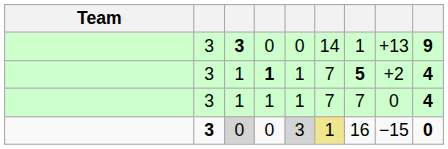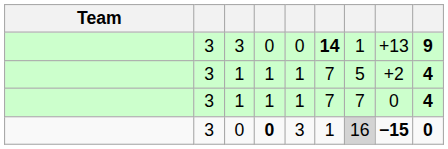(239, 46) bold -> (239, 46) normal
(330, 46) normal -> (330, 46) bold
(269, 74) bold -> (269, 74) normal
(360, 74) bold -> (360, 74) normal
(209, 130) bold -> (209, 130) normal
(239, 130) lightgrey background -> (239, 130) no background
(269, 130) normal -> (269, 130) bold
(300, 130) lightgrey background -> (300, 130) no background
(330, 130) khaki background -> (330, 130) no background
(360, 130) no background -> (360, 130) lightgrey background
(394, 130) normal -> (394, 130) bold
